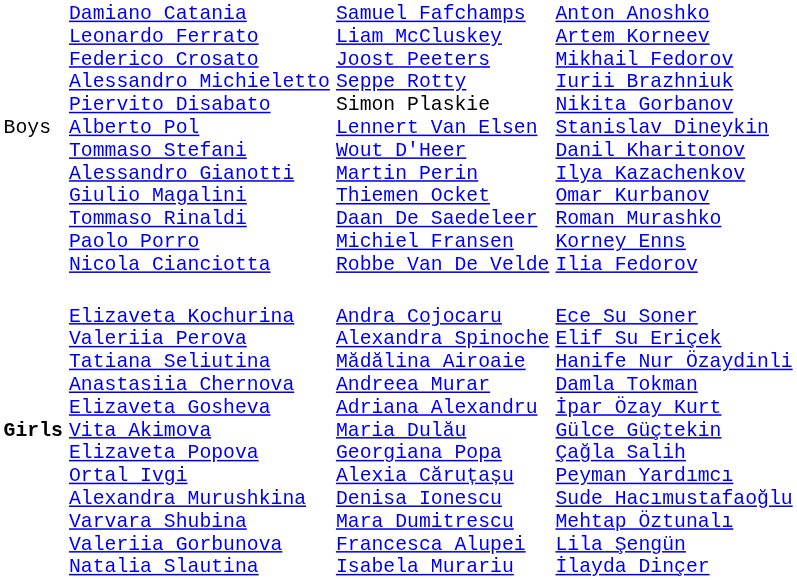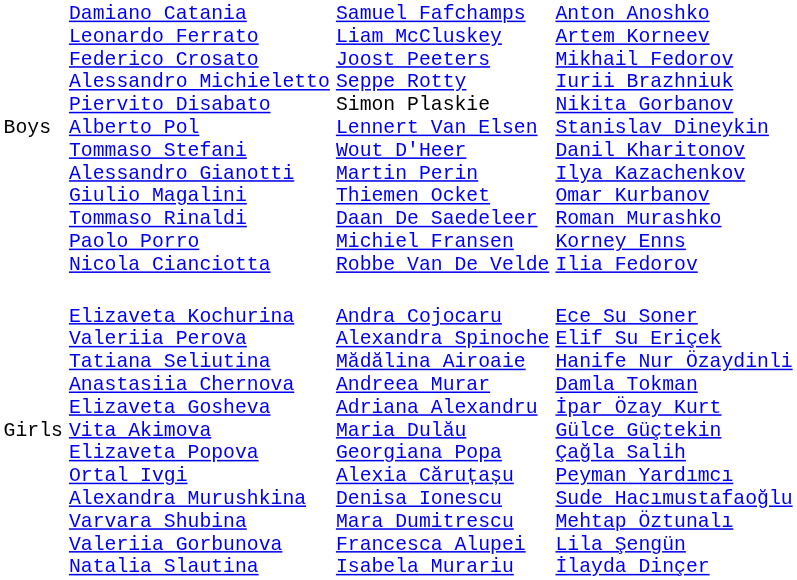(33, 430) bold -> (33, 430) normal
